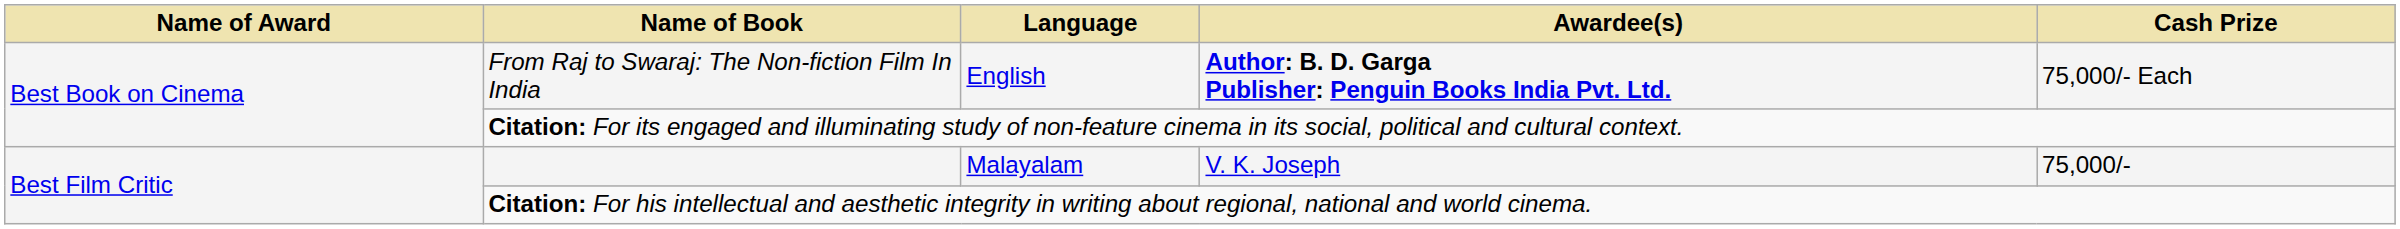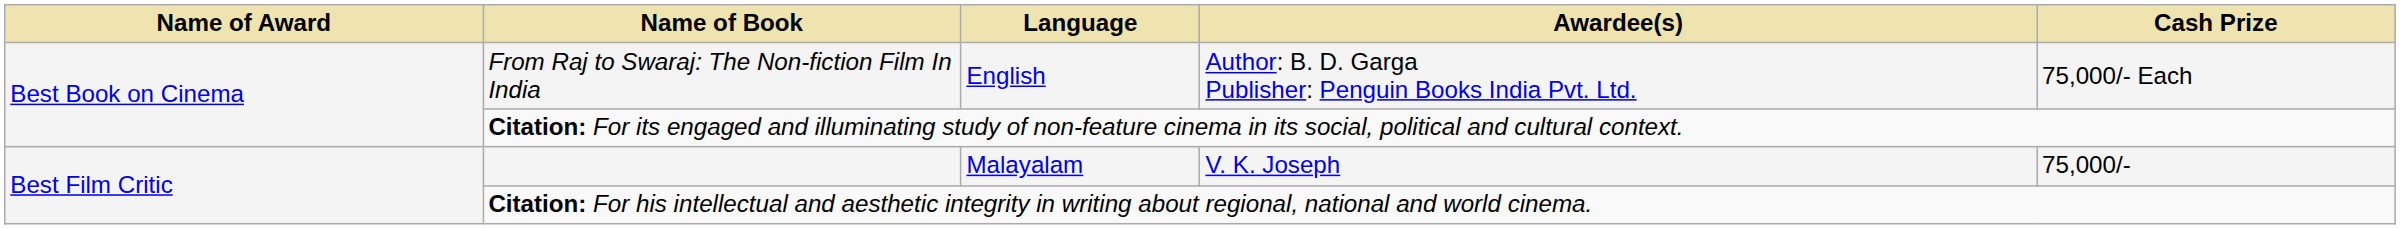(1438, 75) bold -> (1421, 75) normal
